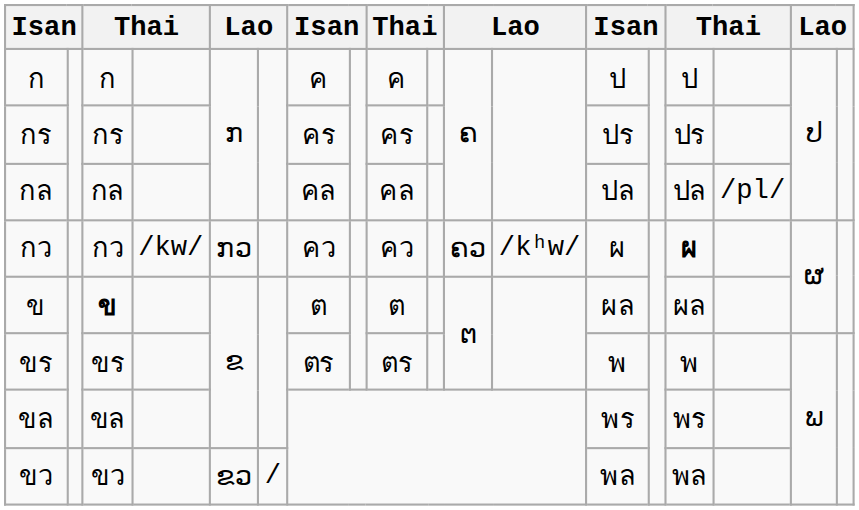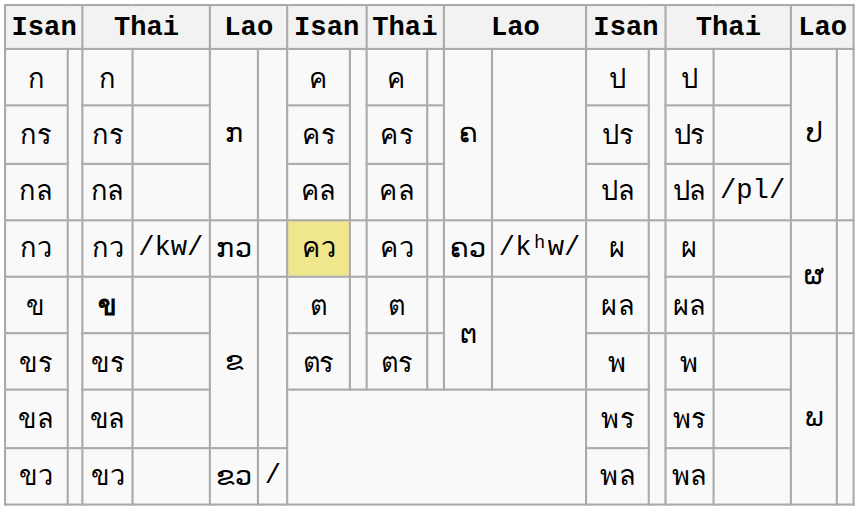(318, 250) no background -> (318, 250) khaki background
(689, 250) bold -> (689, 250) normal
